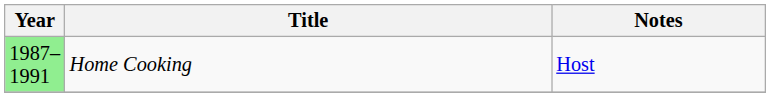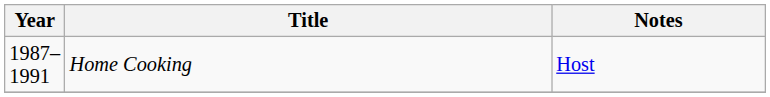(35, 64) lightgreen background -> (35, 64) no background
